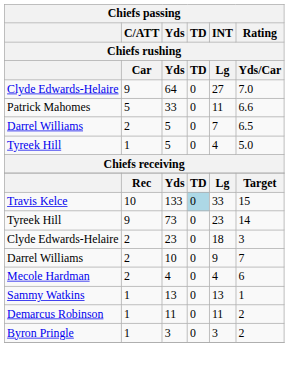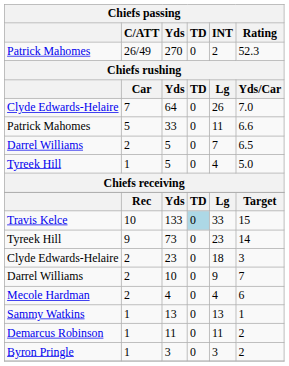+ row: (49, 51)
(127, 88) 9 -> (127, 107) 7
(218, 88) 27 -> (218, 107) 26
